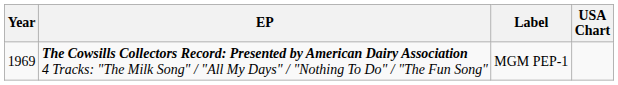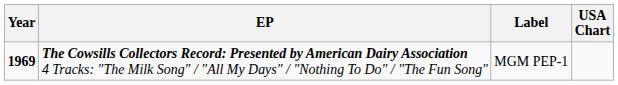(22, 61) normal -> (22, 61) bold
